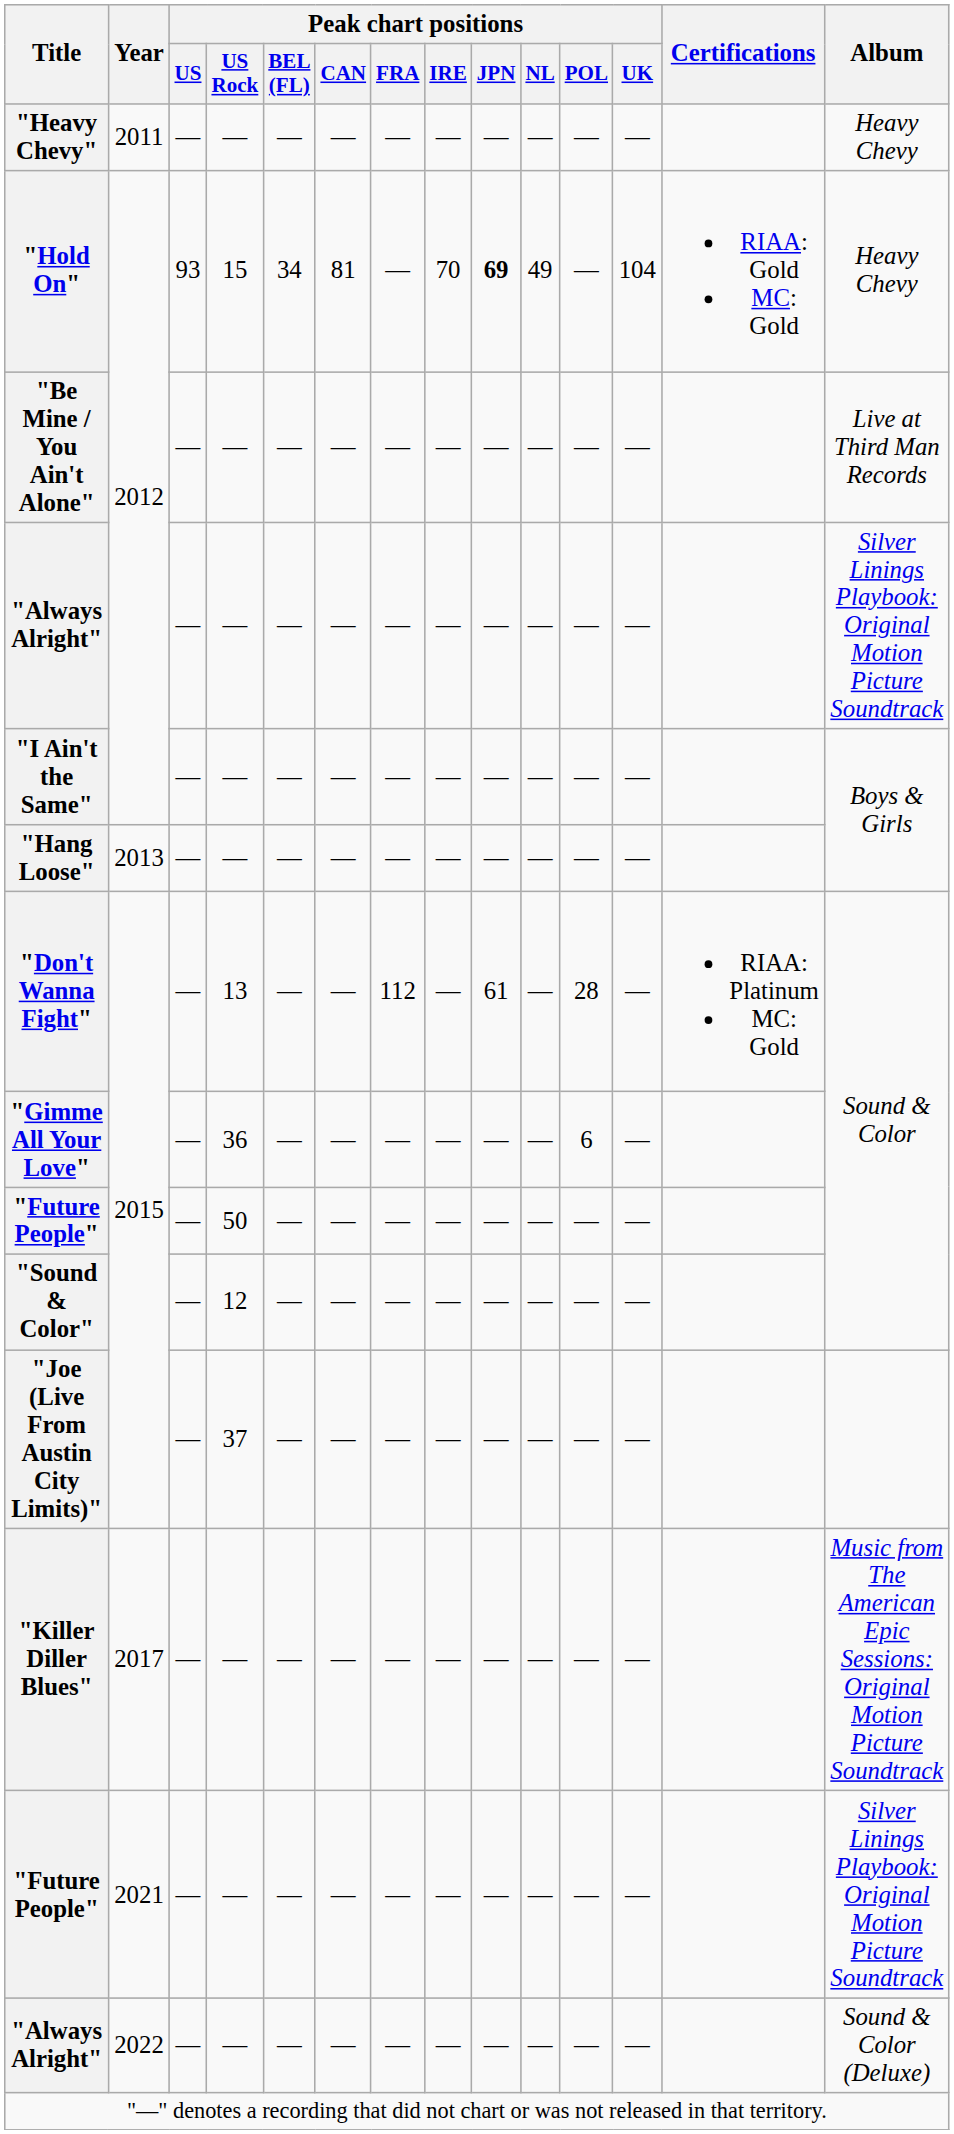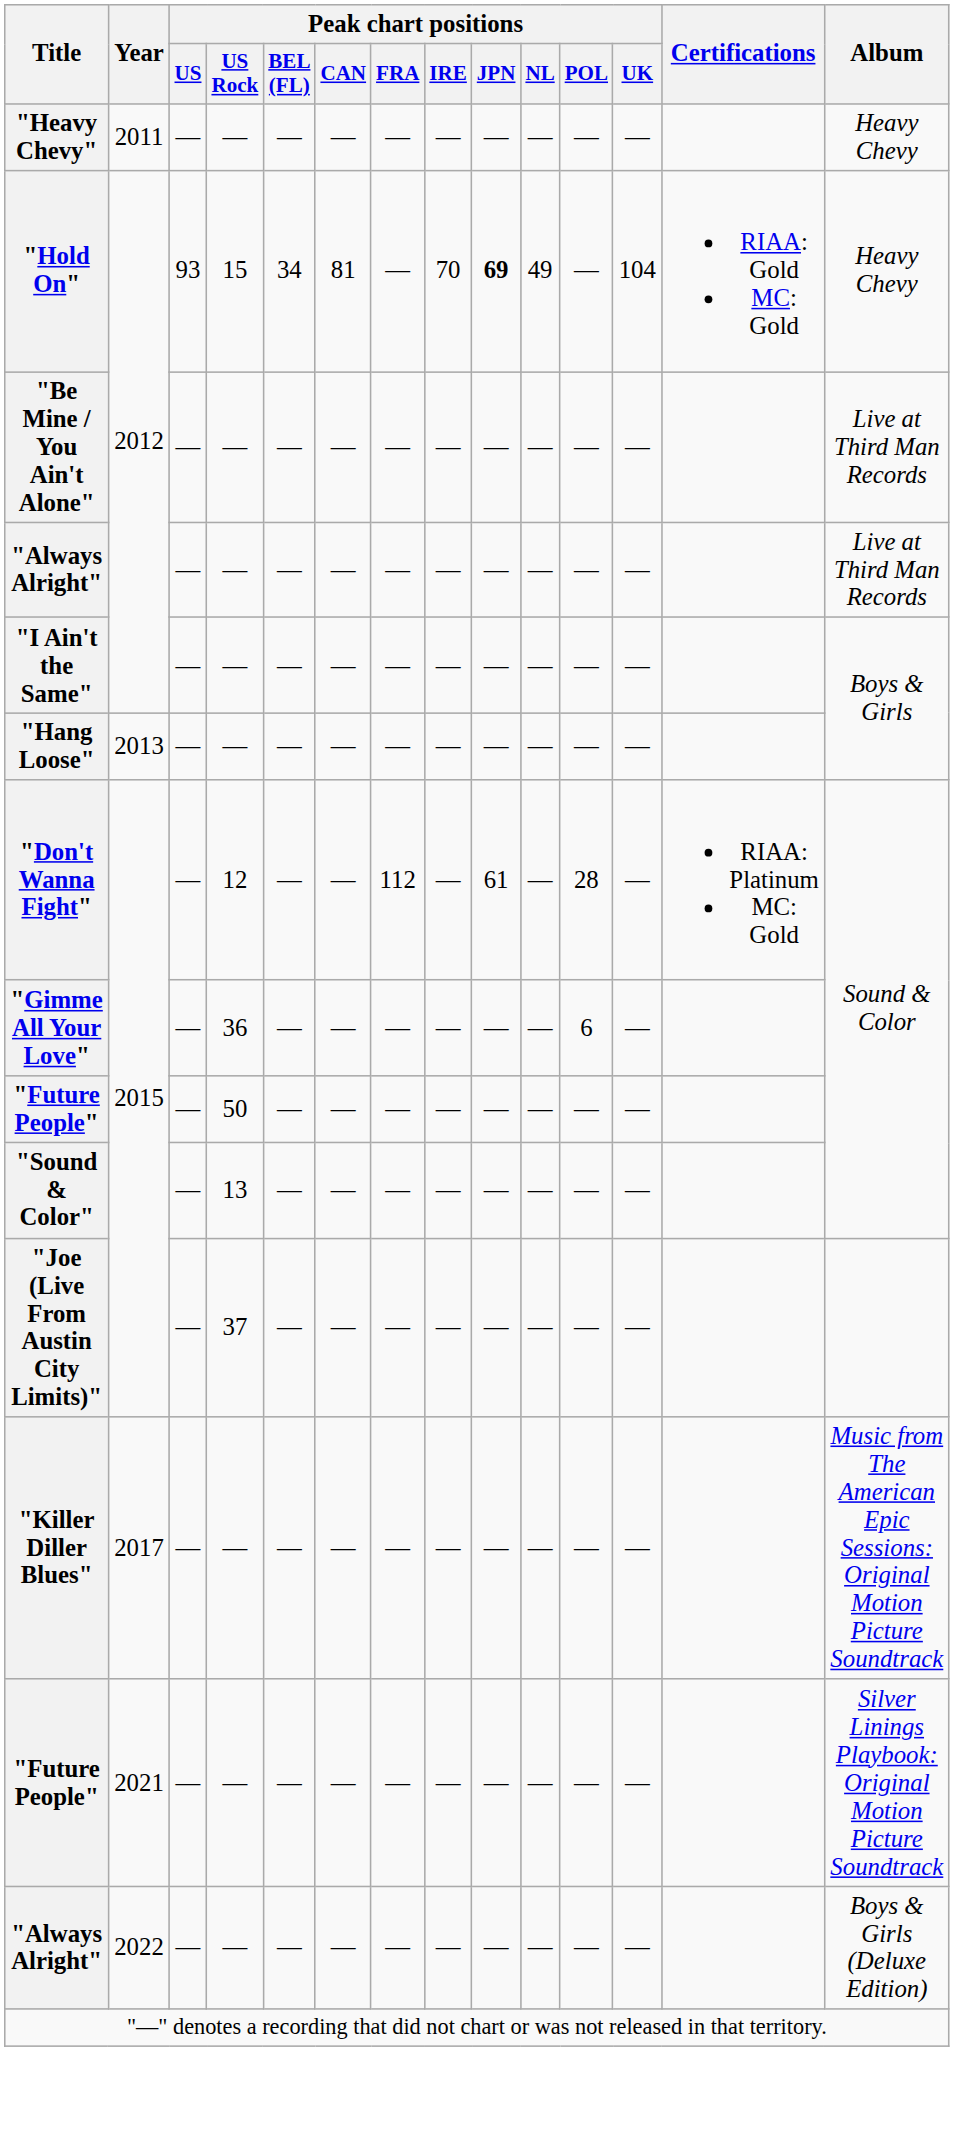(887, 625) Silver Linings Playbook: Original Motion Picture Soundtrack -> (887, 569) Live at Third Man Records
(235, 991) 13 -> (235, 879) 12
(235, 1301) 12 -> (235, 1190) 13
(887, 2044) Sound & Color (Deluxe) -> (887, 1947) Boys & Girls (Deluxe Edition)
